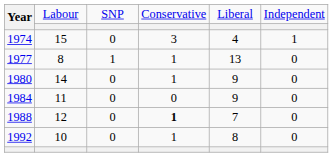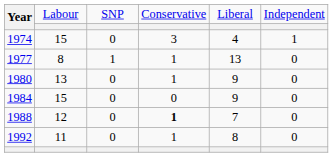(61, 78) 14 -> (61, 78) 13
(61, 98) 11 -> (61, 98) 15
(61, 137) 10 -> (61, 137) 11
